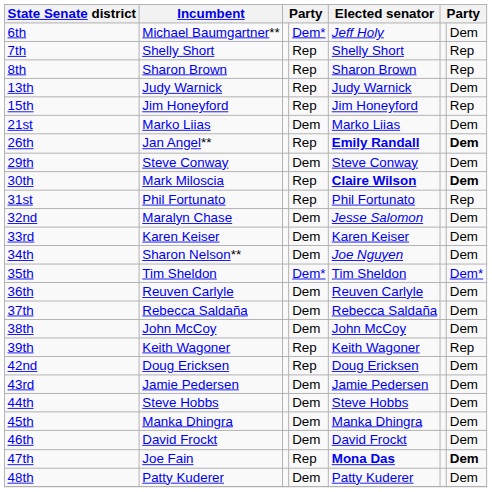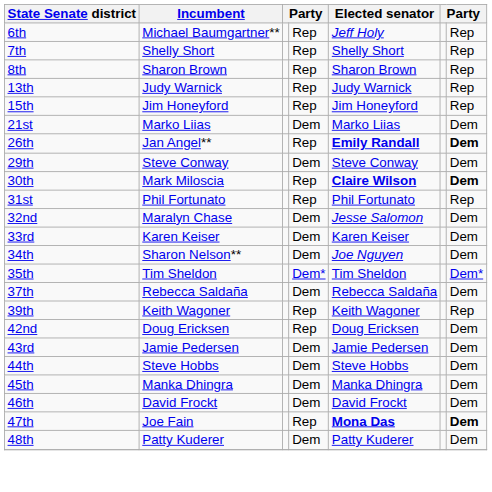(309, 32) Dem* -> (304, 32) Rep
(464, 32) Dem -> (462, 32) Rep
(464, 88) Dem -> (462, 88) Rep
- row: (21, 291)
- row: (21, 329)
